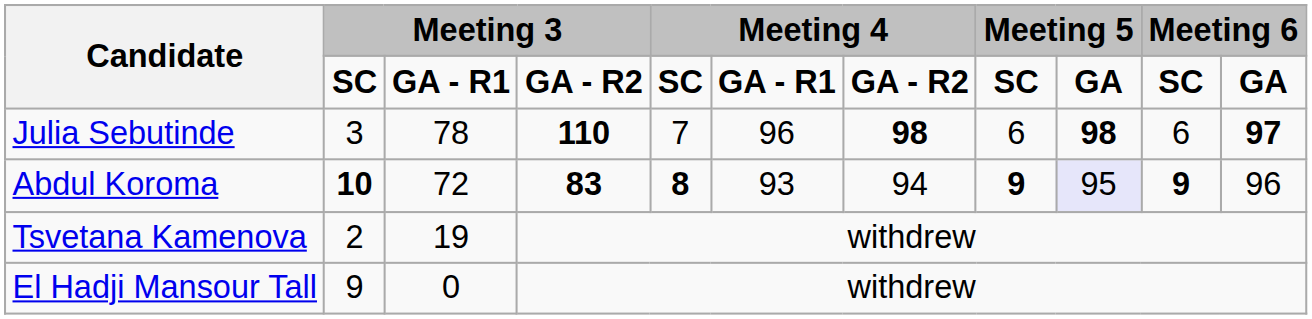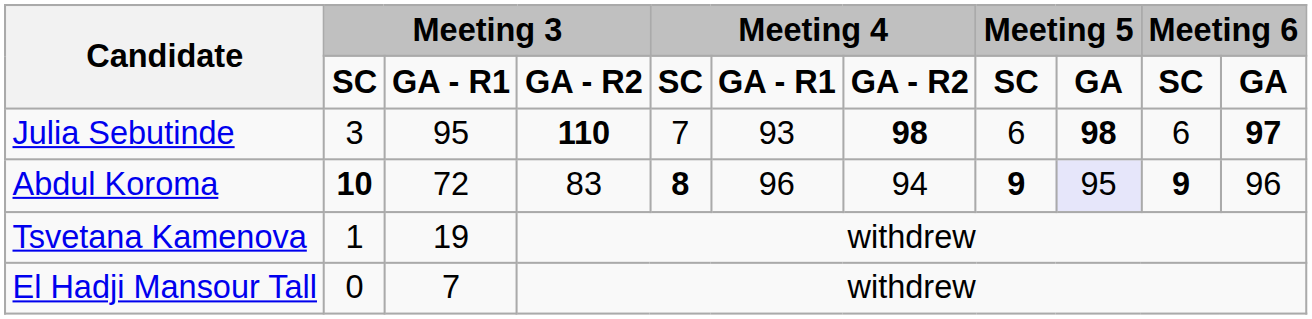(451, 133) 78 -> (451, 133) 95
(777, 133) 96 -> (777, 133) 93
(584, 184) bold -> (584, 184) normal
(777, 184) 93 -> (777, 184) 96
(355, 236) 2 -> (355, 236) 1
(355, 287) 9 -> (355, 287) 0
(451, 287) 0 -> (451, 287) 7
